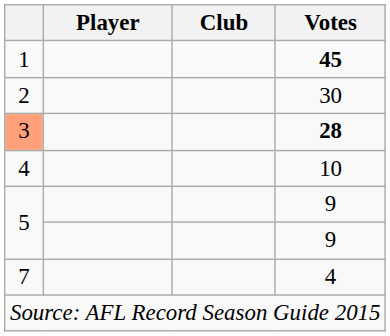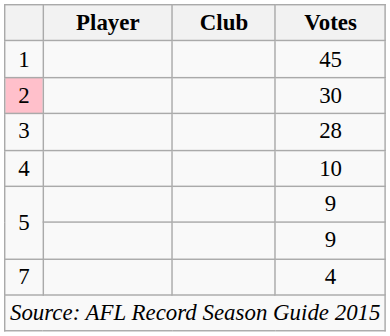(331, 58) bold -> (331, 58) normal
(24, 95) no background -> (24, 95) pink background
(24, 131) lightsalmon background -> (24, 131) no background
(331, 131) bold -> (331, 131) normal
